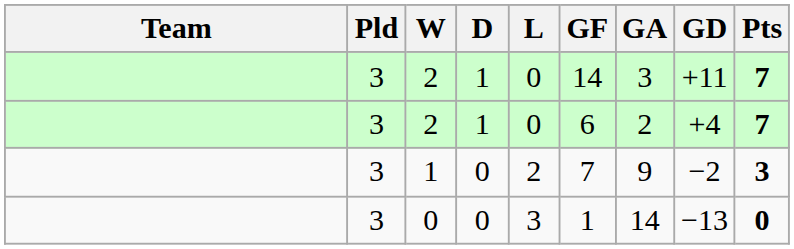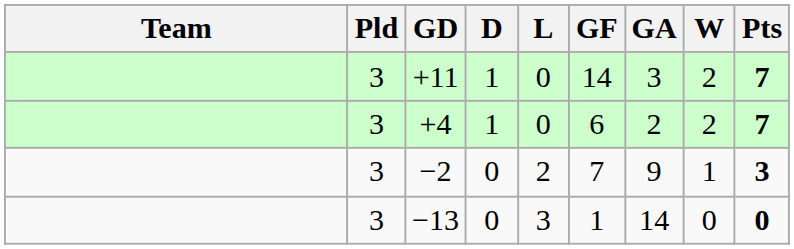columns swapped: (431, 28) <-> (705, 28)
